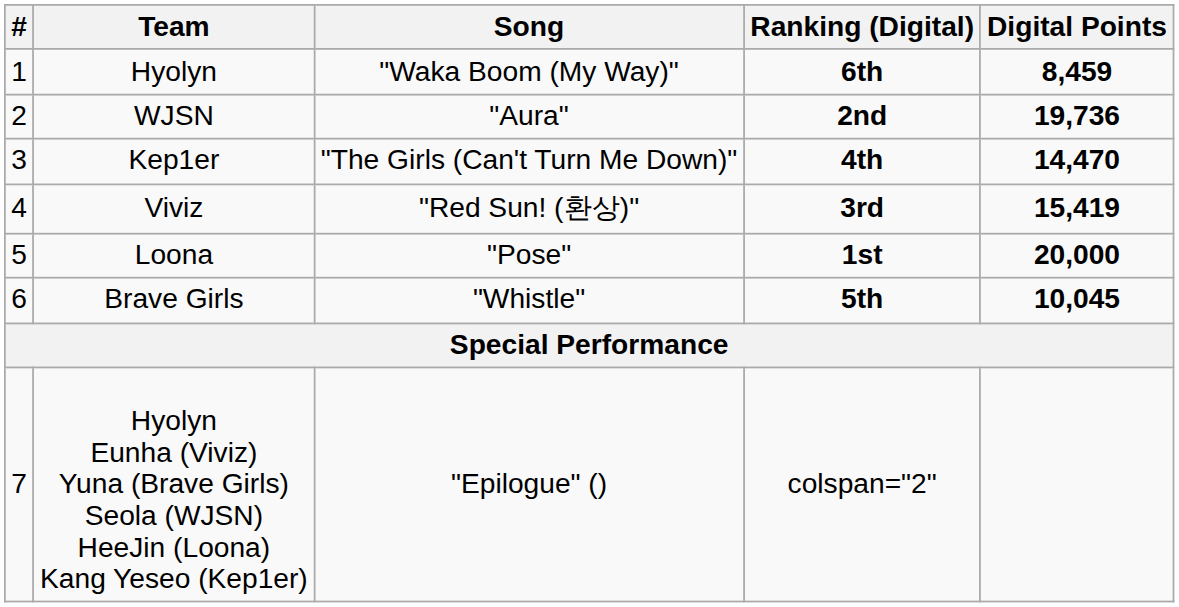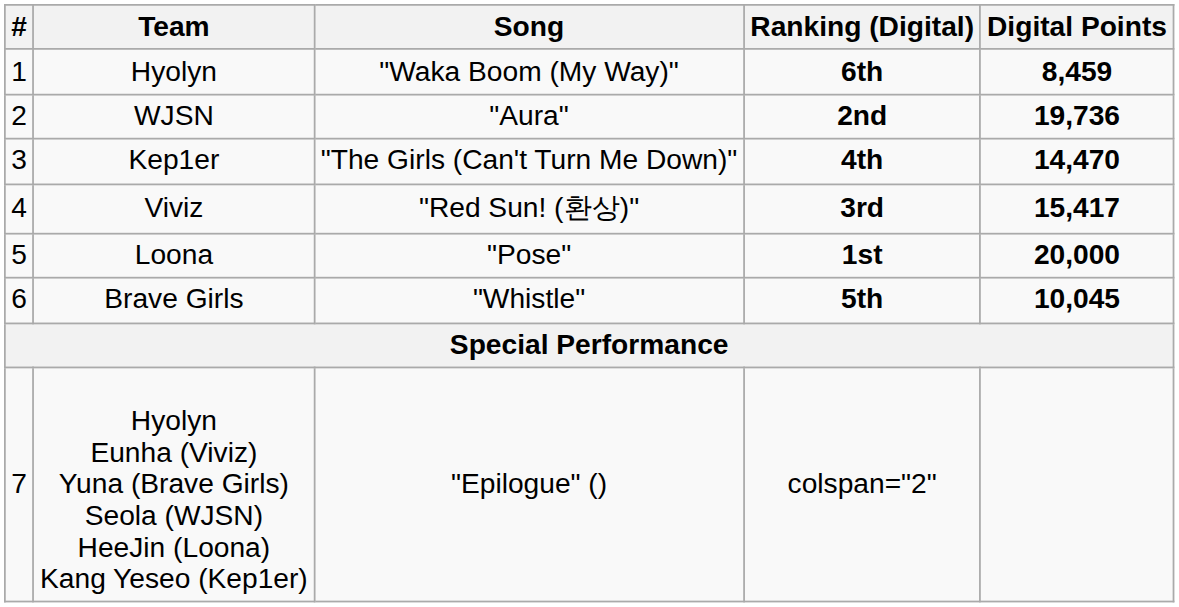(1077, 208) 15,419 -> (1077, 208) 15,417
